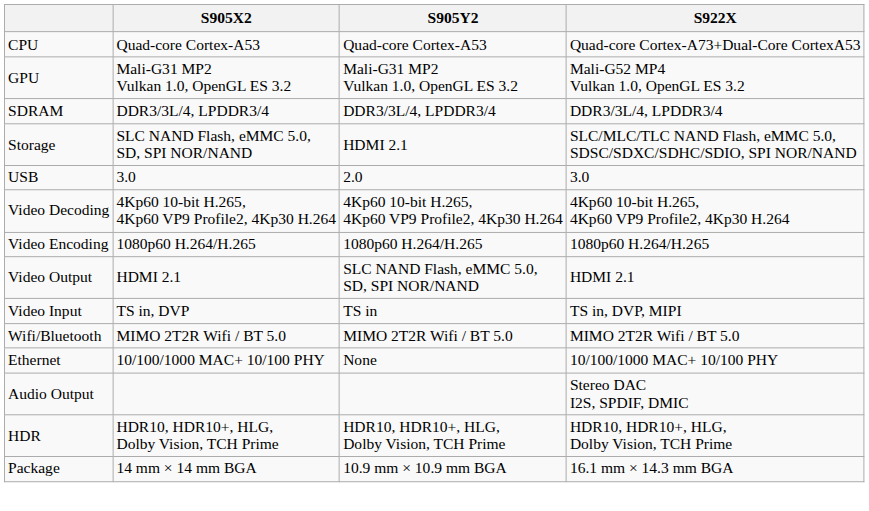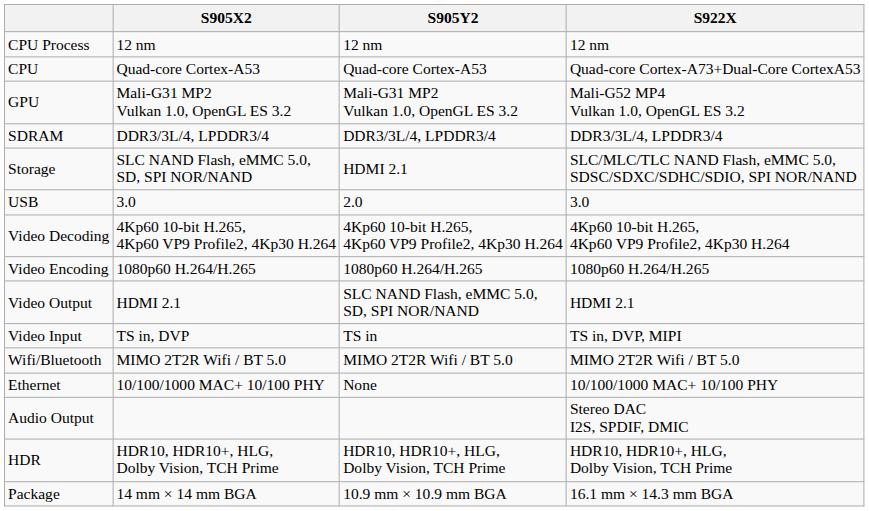+ row: (49, 44)
